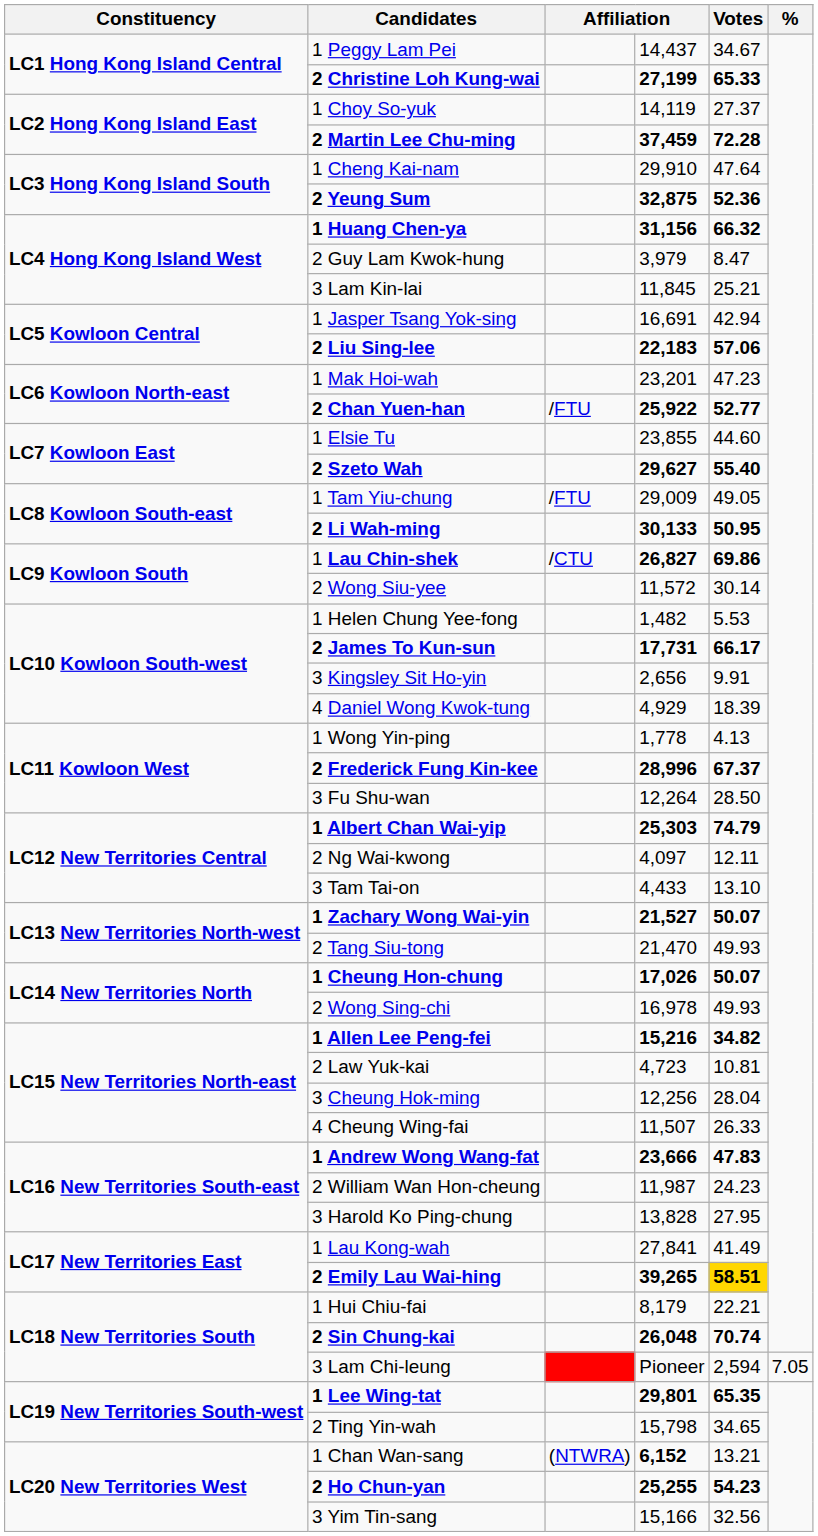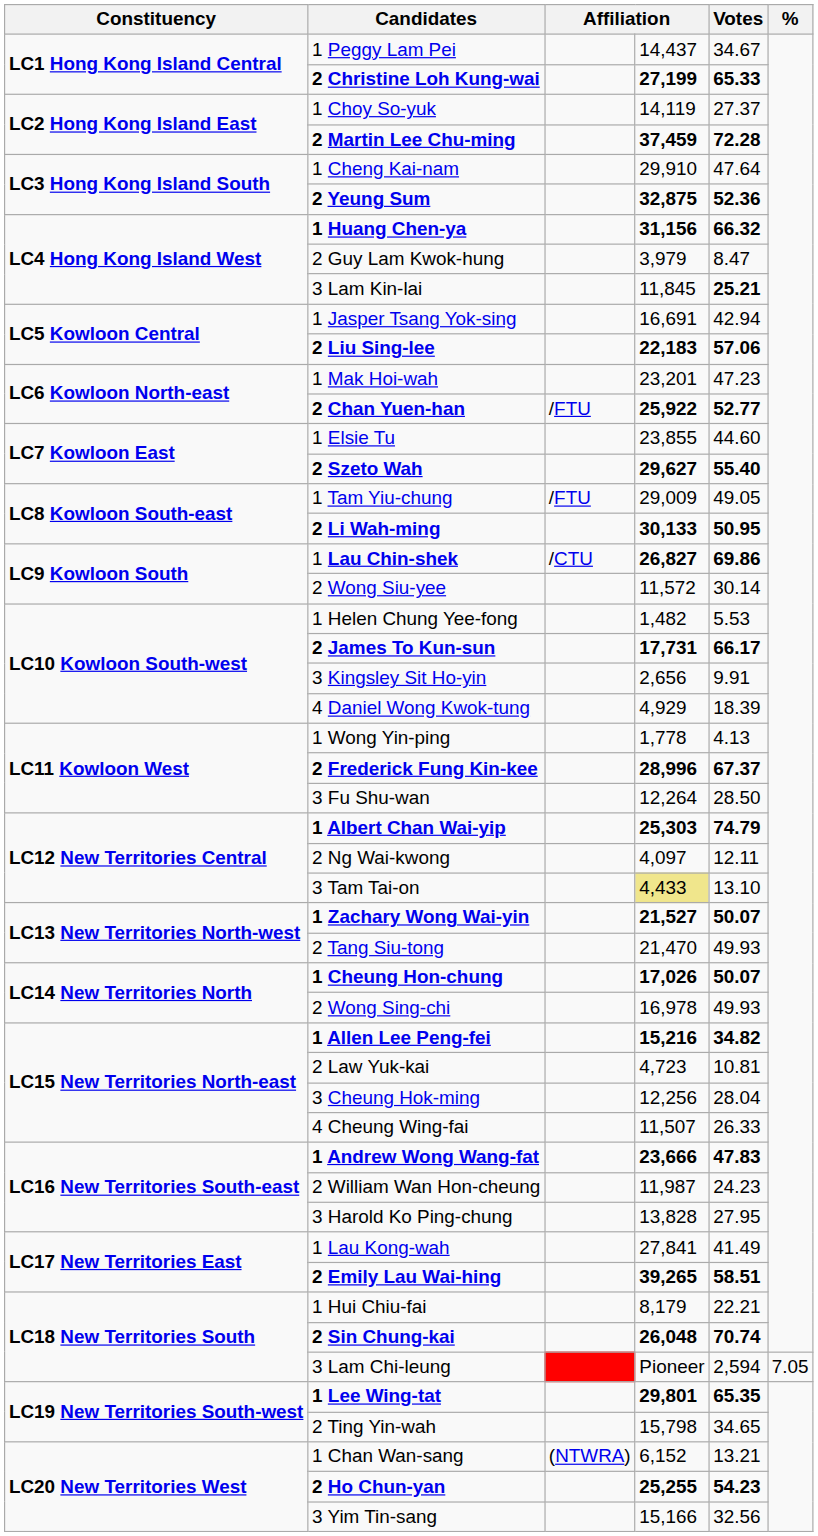(737, 288) normal -> (737, 288) bold
(663, 887) no background -> (663, 887) khaki background
(737, 1277) gold background -> (737, 1277) no background
(663, 1456) bold -> (663, 1456) normal
